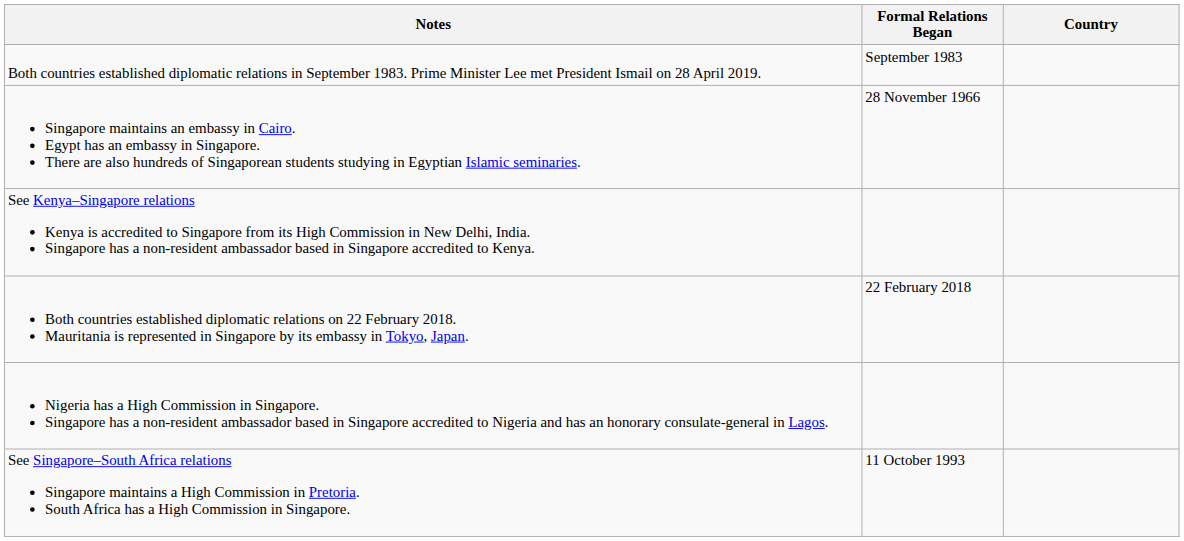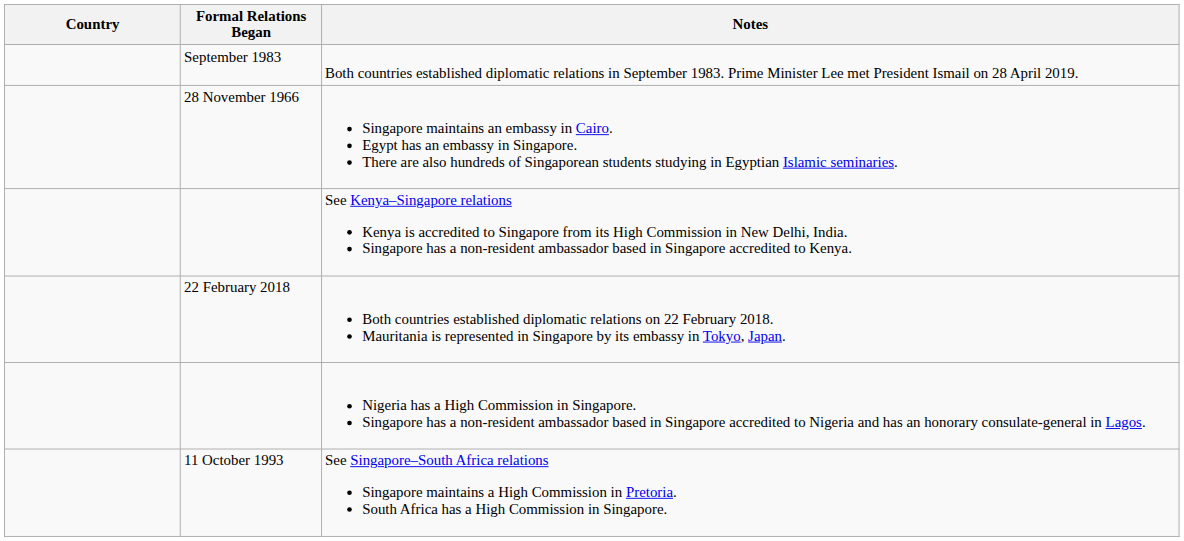columns swapped: (1091, 24) <-> (433, 24)
